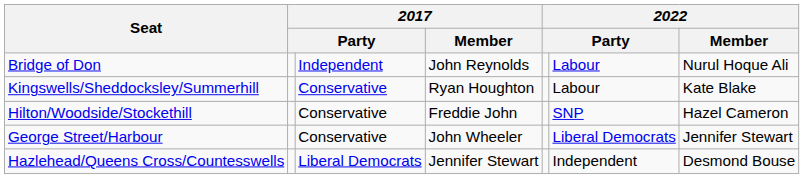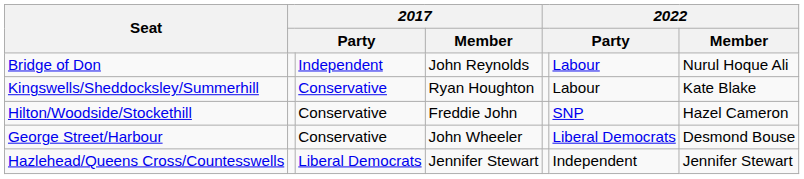(738, 137) Jennifer Stewart -> (739, 137) Desmond Bouse
(739, 161) Desmond Bouse -> (738, 161) Jennifer Stewart
